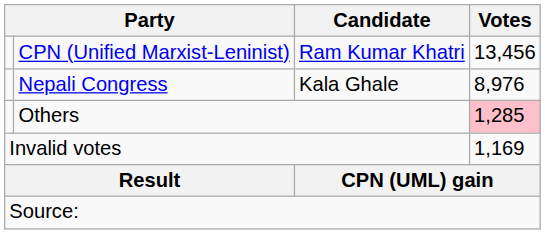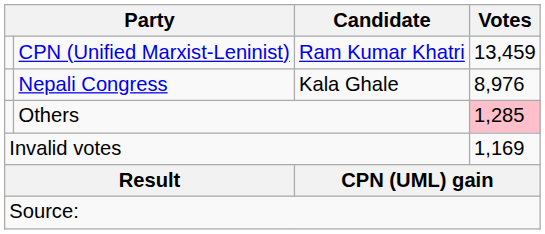(505, 52) 13,456 -> (505, 52) 13,459
